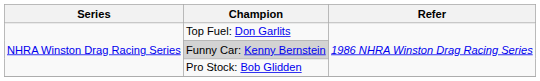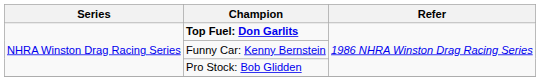(238, 31) normal -> (242, 31) bold
(256, 49) lightgrey background -> (256, 49) no background
